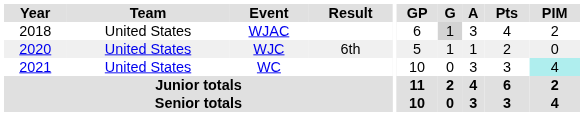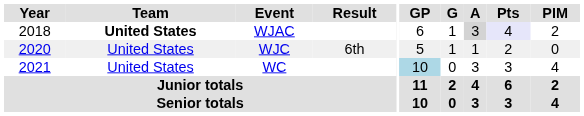(148, 31) normal -> (151, 31) bold
(450, 31) lightgrey background -> (452, 31) no background
(473, 31) no background -> (475, 31) lightgrey background
(507, 31) no background -> (508, 31) lavender background
(417, 67) no background -> (420, 67) lightblue background
(555, 67) paleturquoise background -> (555, 67) no background
